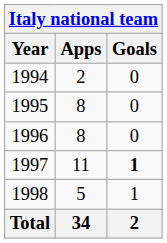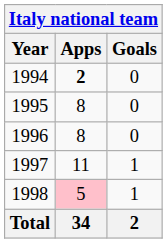(81, 77) normal -> (81, 77) bold
(134, 164) bold -> (134, 164) normal
(81, 194) no background -> (81, 194) pink background
